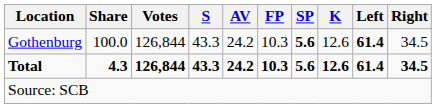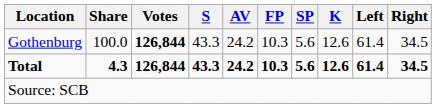(160, 41) normal -> (160, 41) bold
(305, 41) bold -> (305, 41) normal
(370, 41) bold -> (370, 41) normal
